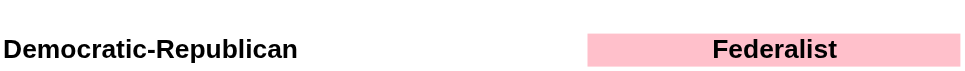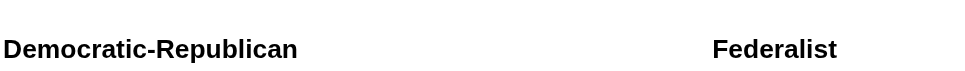(775, 49) pink background -> (775, 49) no background
